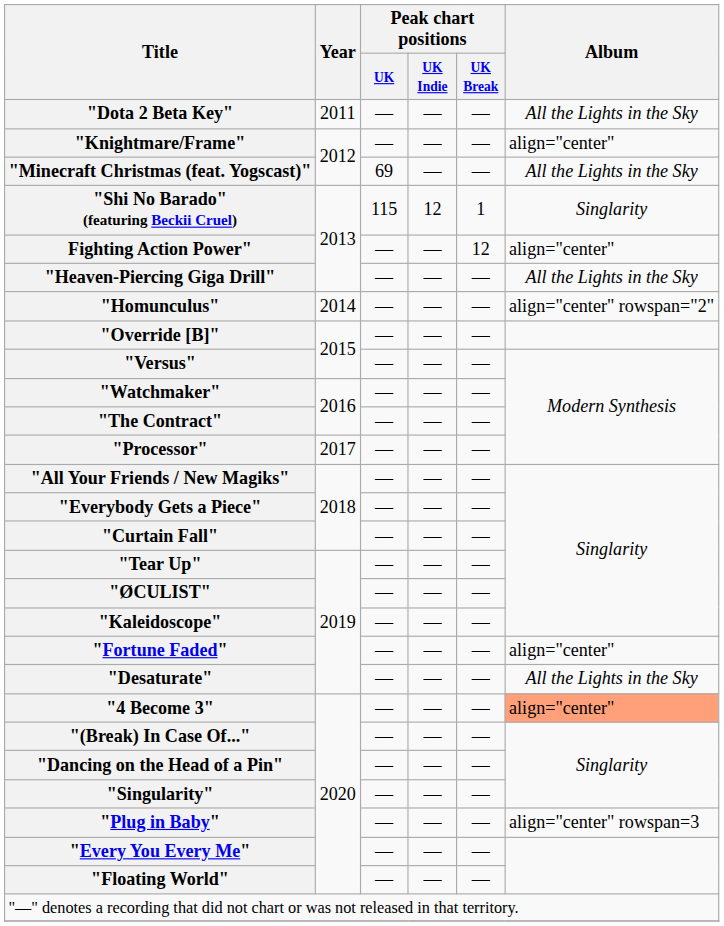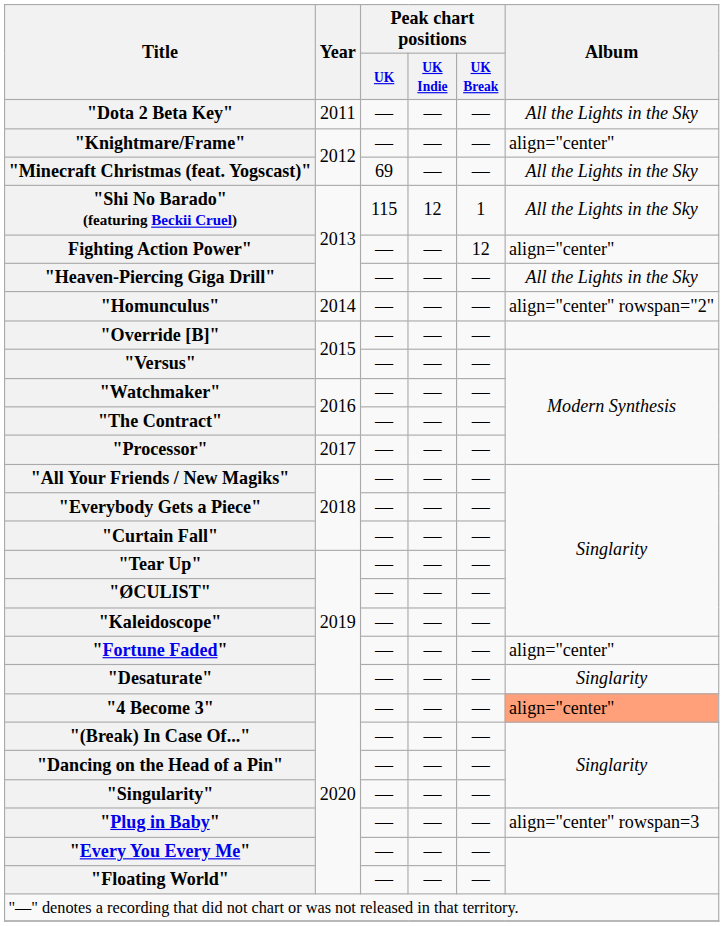(612, 210) Singlarity -> (612, 210) All the Lights in the Sky
(612, 679) All the Lights in the Sky -> (612, 679) Singlarity
